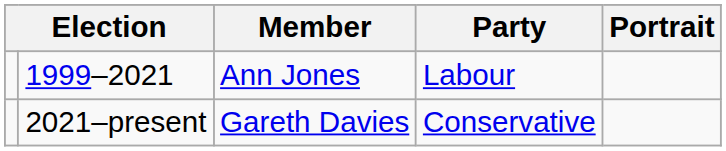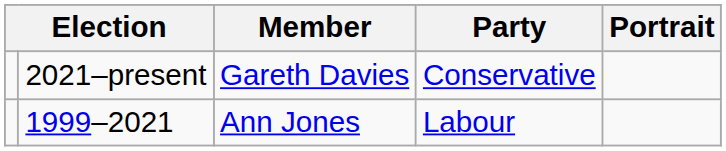rows swapped: (99, 74) <-> (116, 121)
